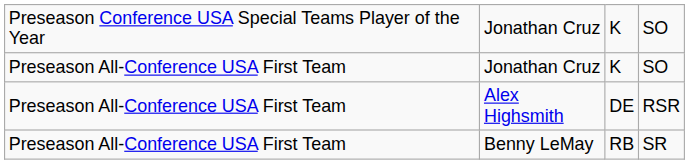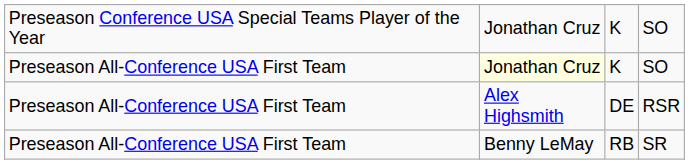(542, 67) no background -> (542, 67) lightyellow background
